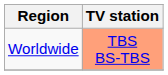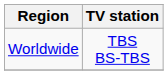(122, 49) lightsalmon background -> (122, 49) no background
